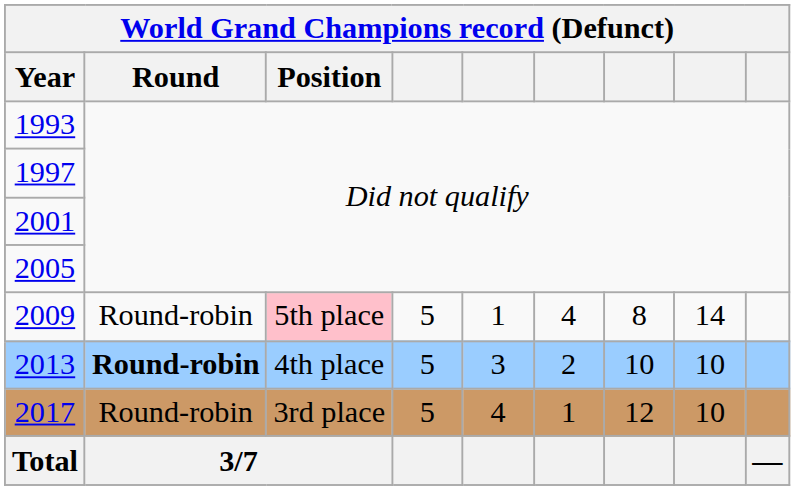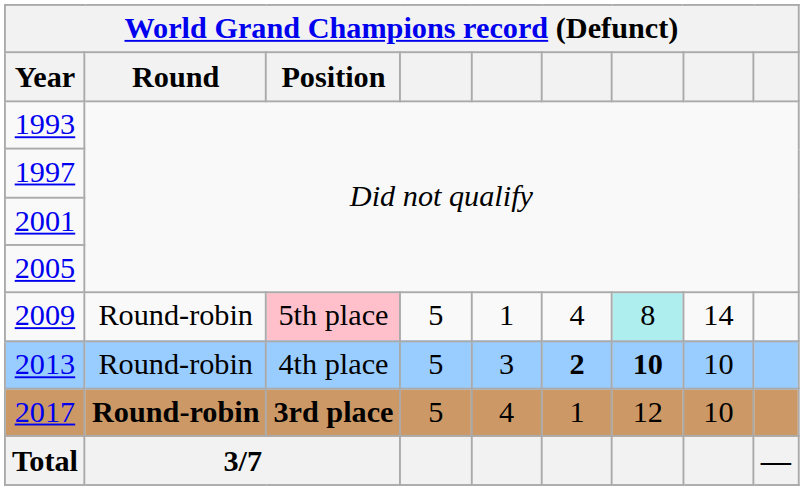(639, 316) no background -> (648, 316) paleturquoise background
(176, 364) bold -> (176, 364) normal
(569, 364) normal -> (577, 364) bold
(639, 364) normal -> (648, 364) bold
(176, 412) normal -> (176, 412) bold
(329, 412) normal -> (333, 412) bold
